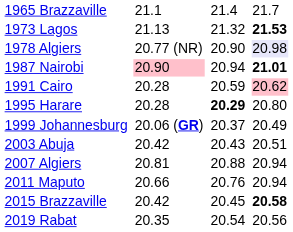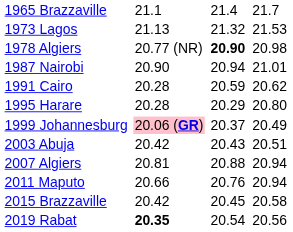(270, 29) bold -> (270, 29) normal
(228, 48) normal -> (228, 48) bold
(270, 48) lavender background -> (270, 48) no background
(152, 67) pink background -> (152, 67) no background
(270, 67) bold -> (270, 67) normal
(270, 87) pink background -> (270, 87) no background
(228, 106) bold -> (228, 106) normal
(169, 125) no background -> (169, 125) pink background
(270, 201) bold -> (270, 201) normal
(152, 221) normal -> (152, 221) bold
